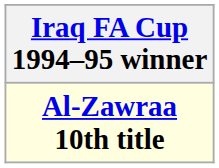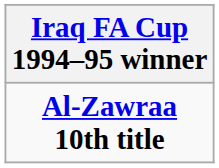(110, 122) lightyellow background -> (110, 122) no background
